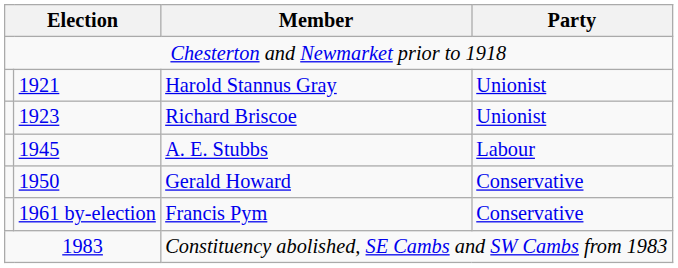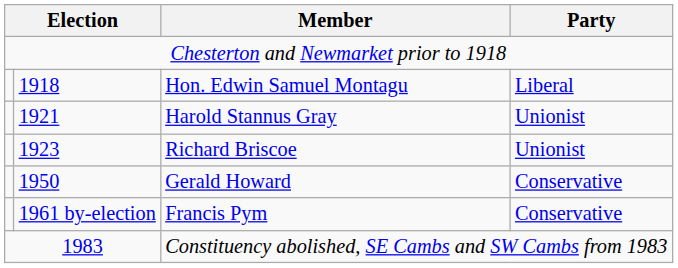+ row: (287, 85)
- row: (217, 149)
